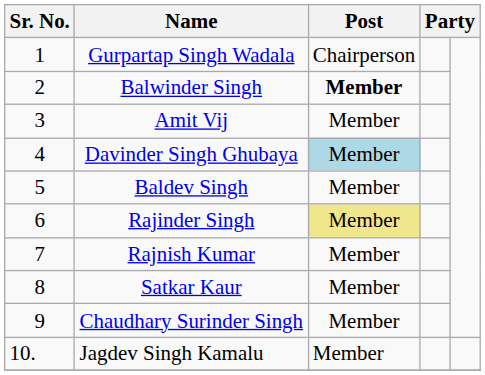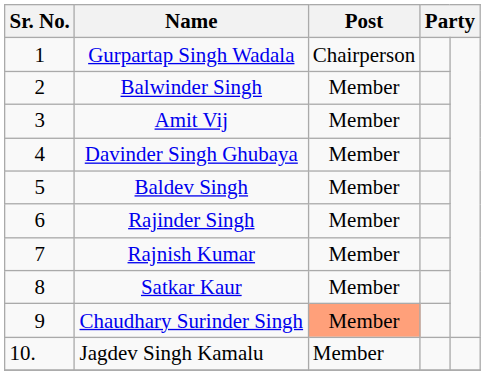(364, 87) bold -> (364, 87) normal
(364, 154) lightblue background -> (364, 154) no background
(364, 220) khaki background -> (364, 220) no background
(364, 320) no background -> (364, 320) lightsalmon background
